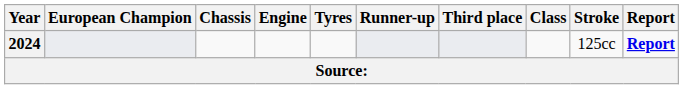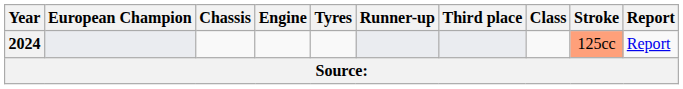(597, 43) no background -> (597, 43) lightsalmon background
(651, 43) bold -> (649, 43) normal
